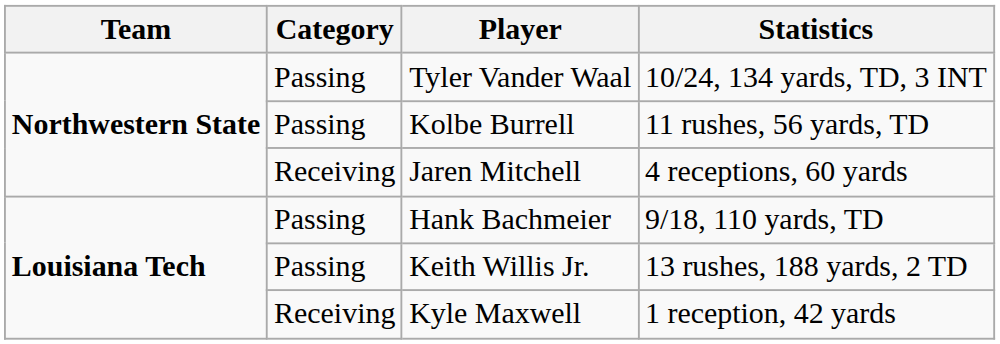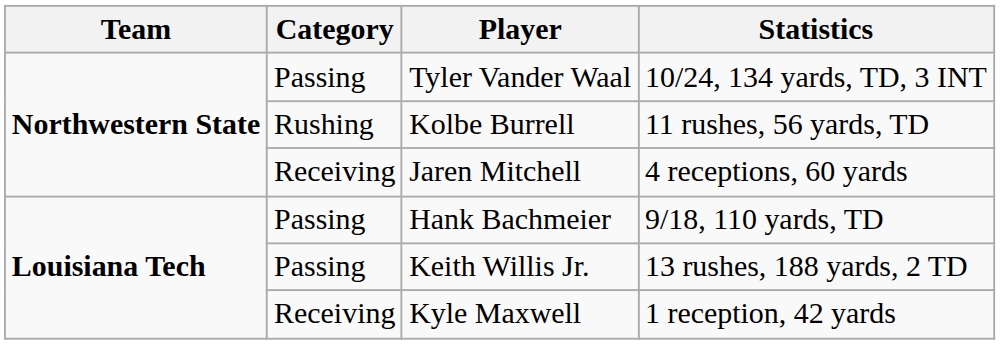(320, 124) Passing -> (324, 124) Rushing
